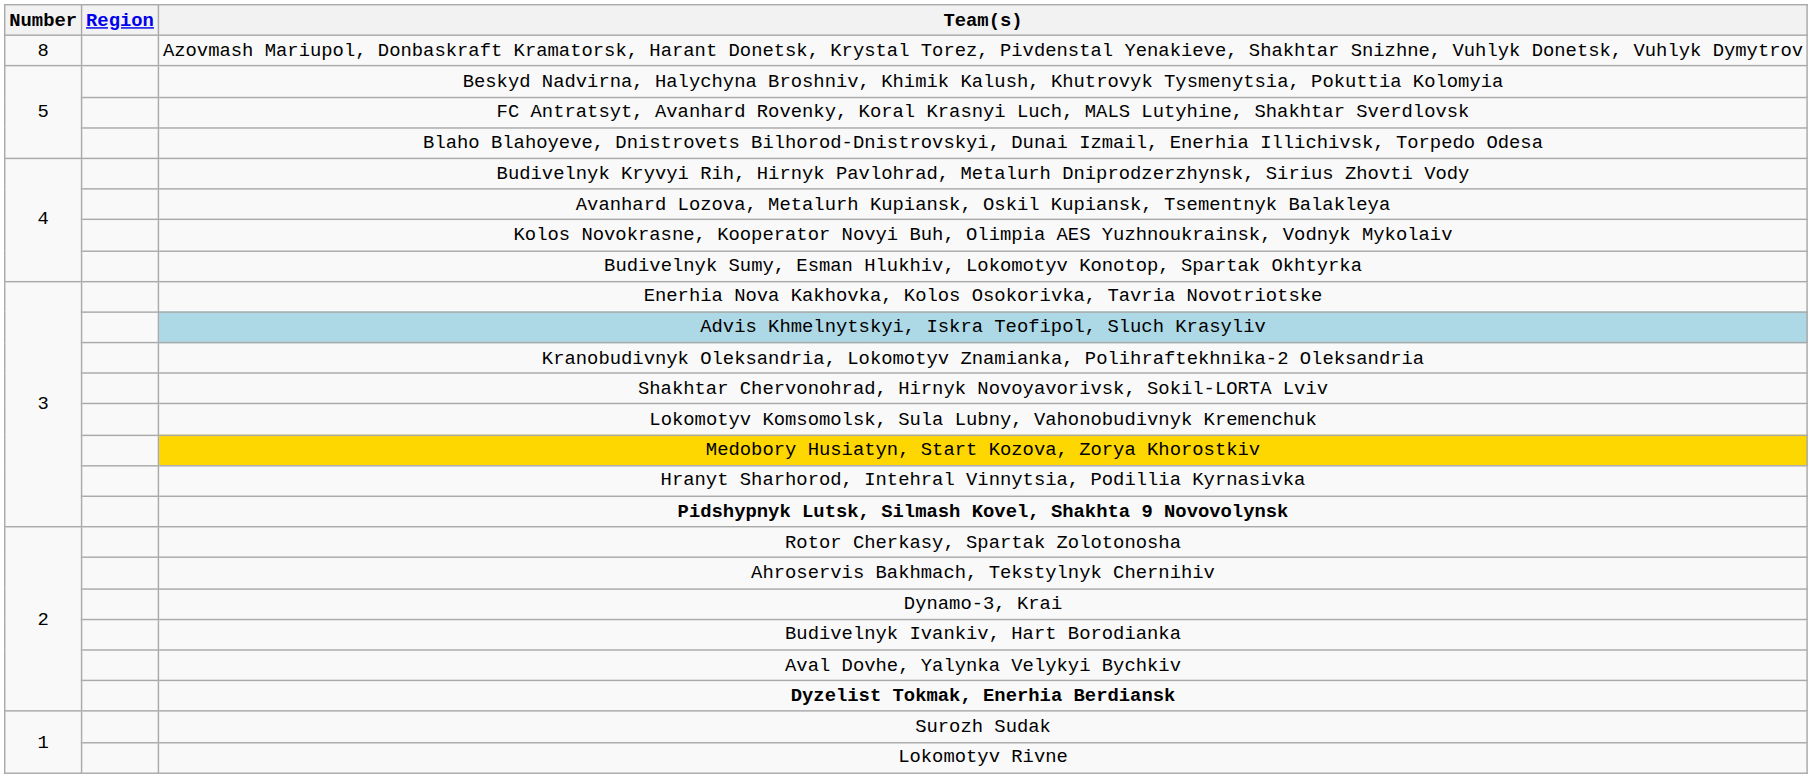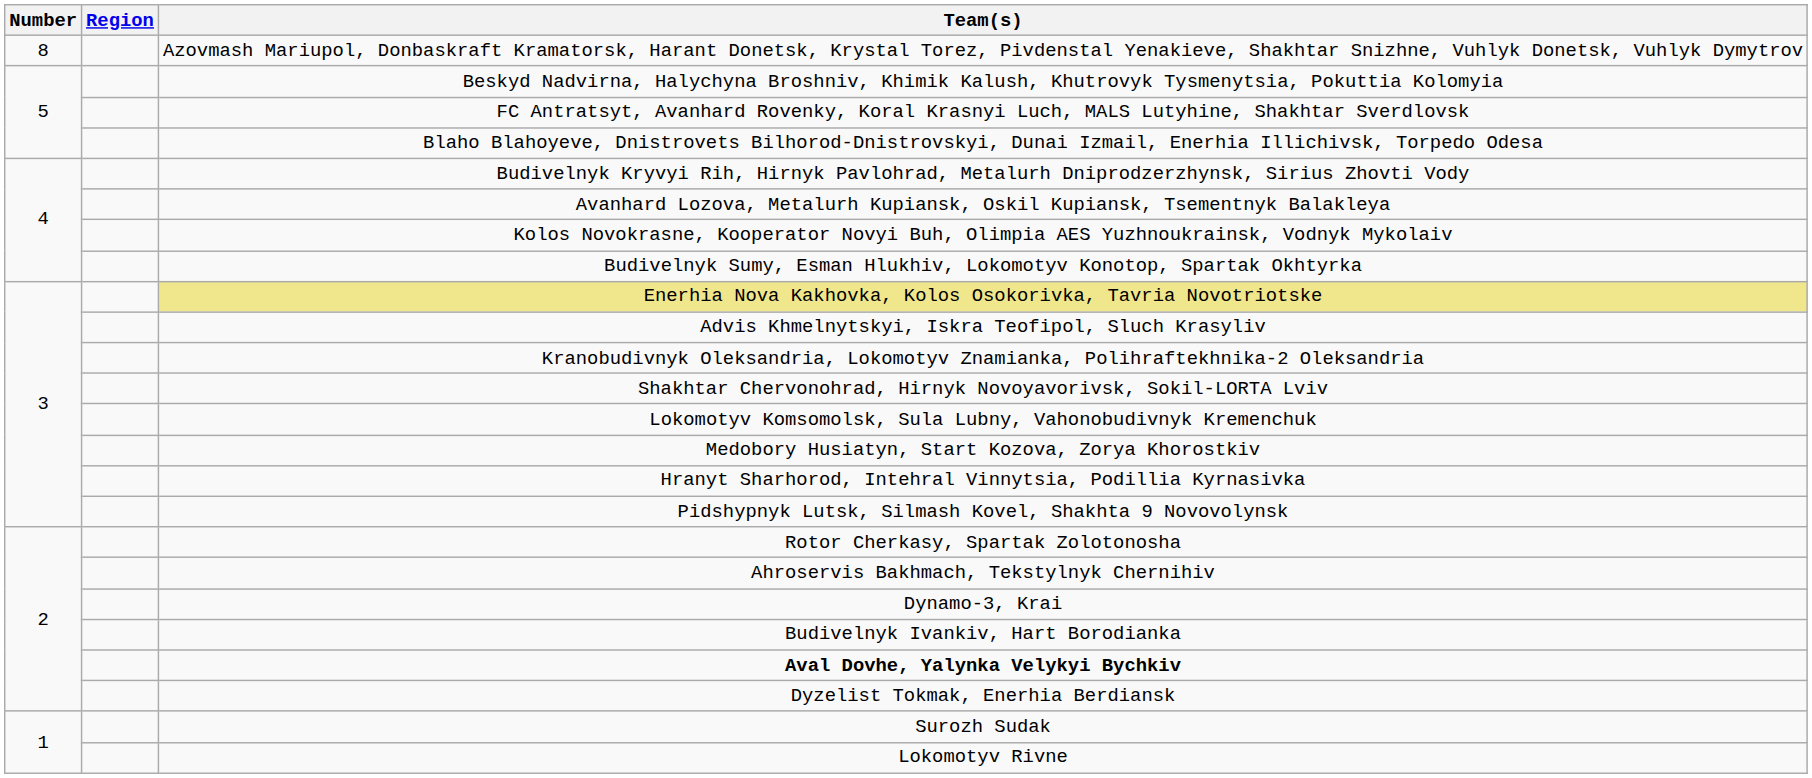(983, 297) no background -> (983, 297) khaki background
(983, 327) lightblue background -> (983, 327) no background
(983, 450) gold background -> (983, 450) no background
(983, 512) bold -> (983, 512) normal
(983, 665) normal -> (983, 665) bold
(983, 696) bold -> (983, 696) normal
